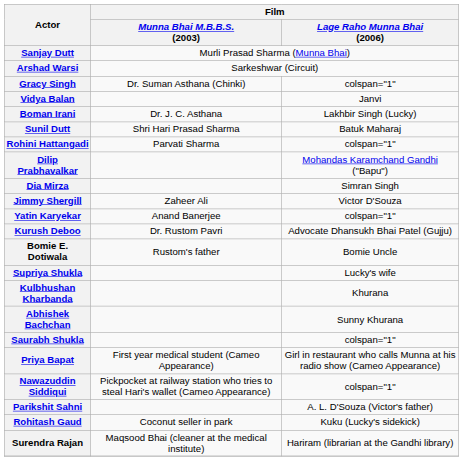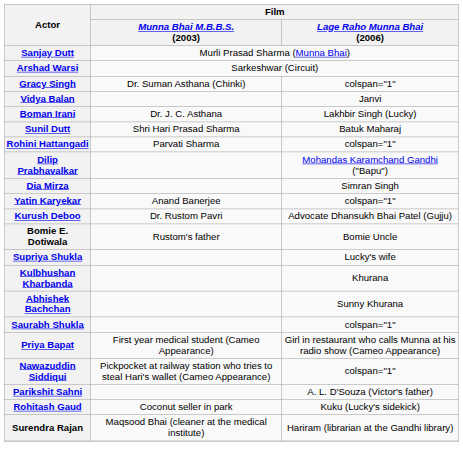- row: (48, 201)
